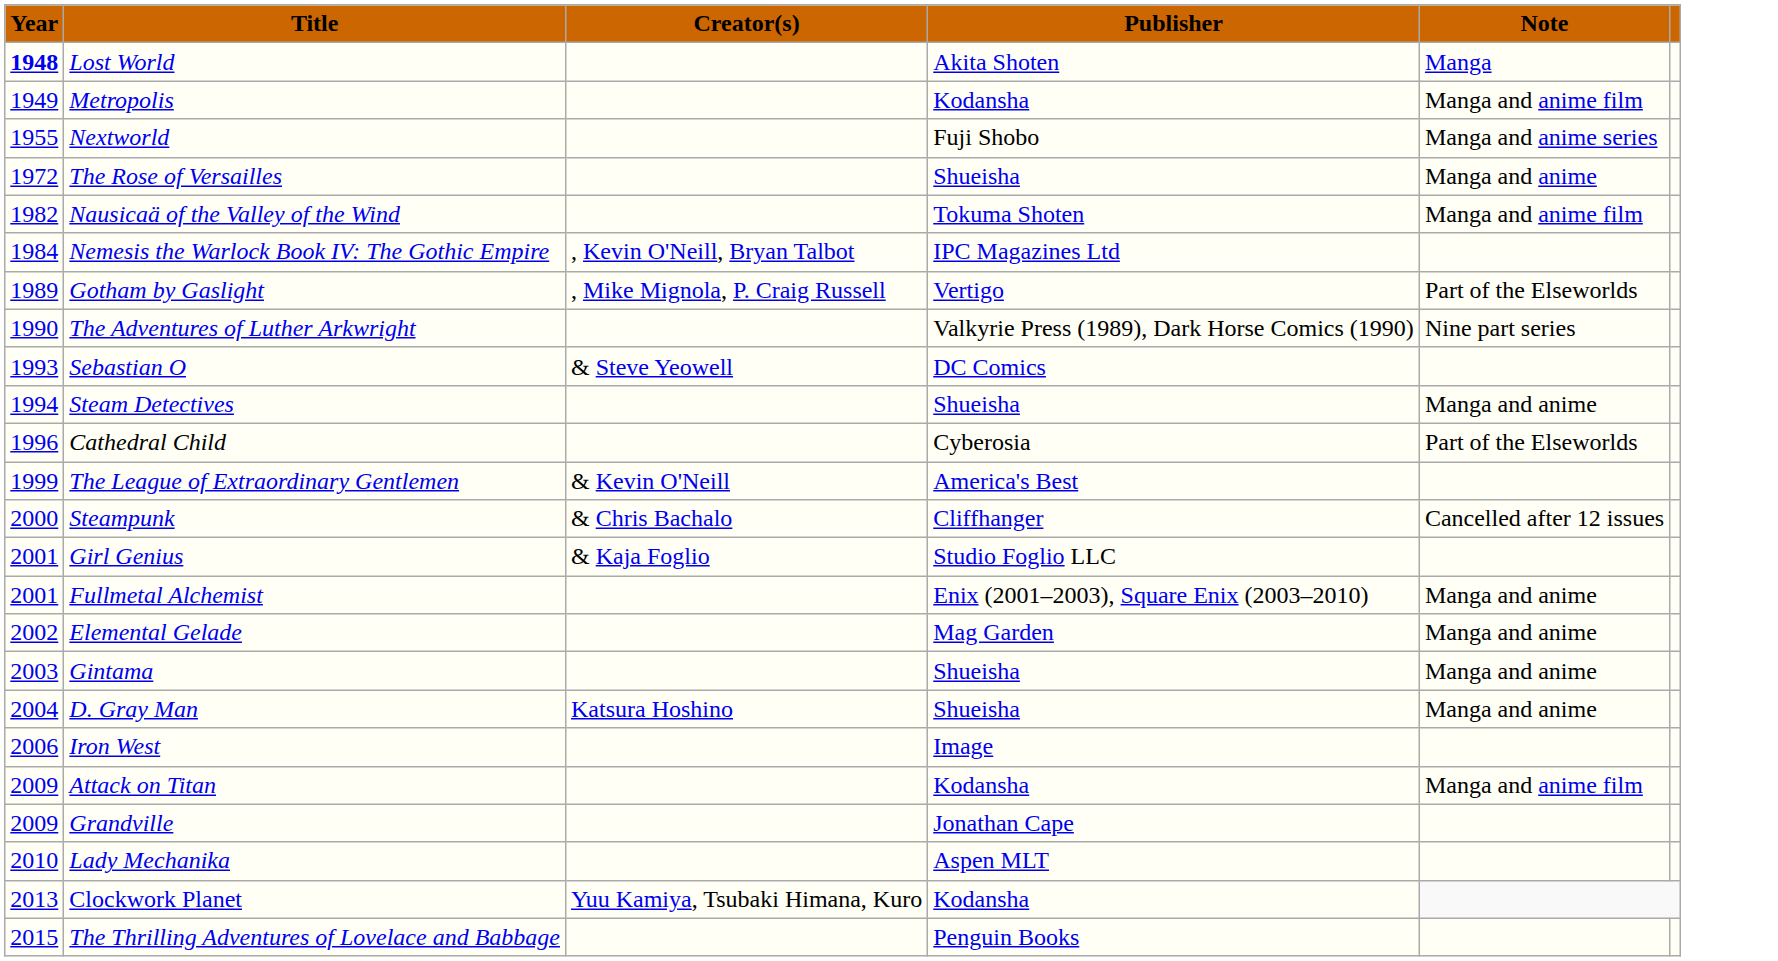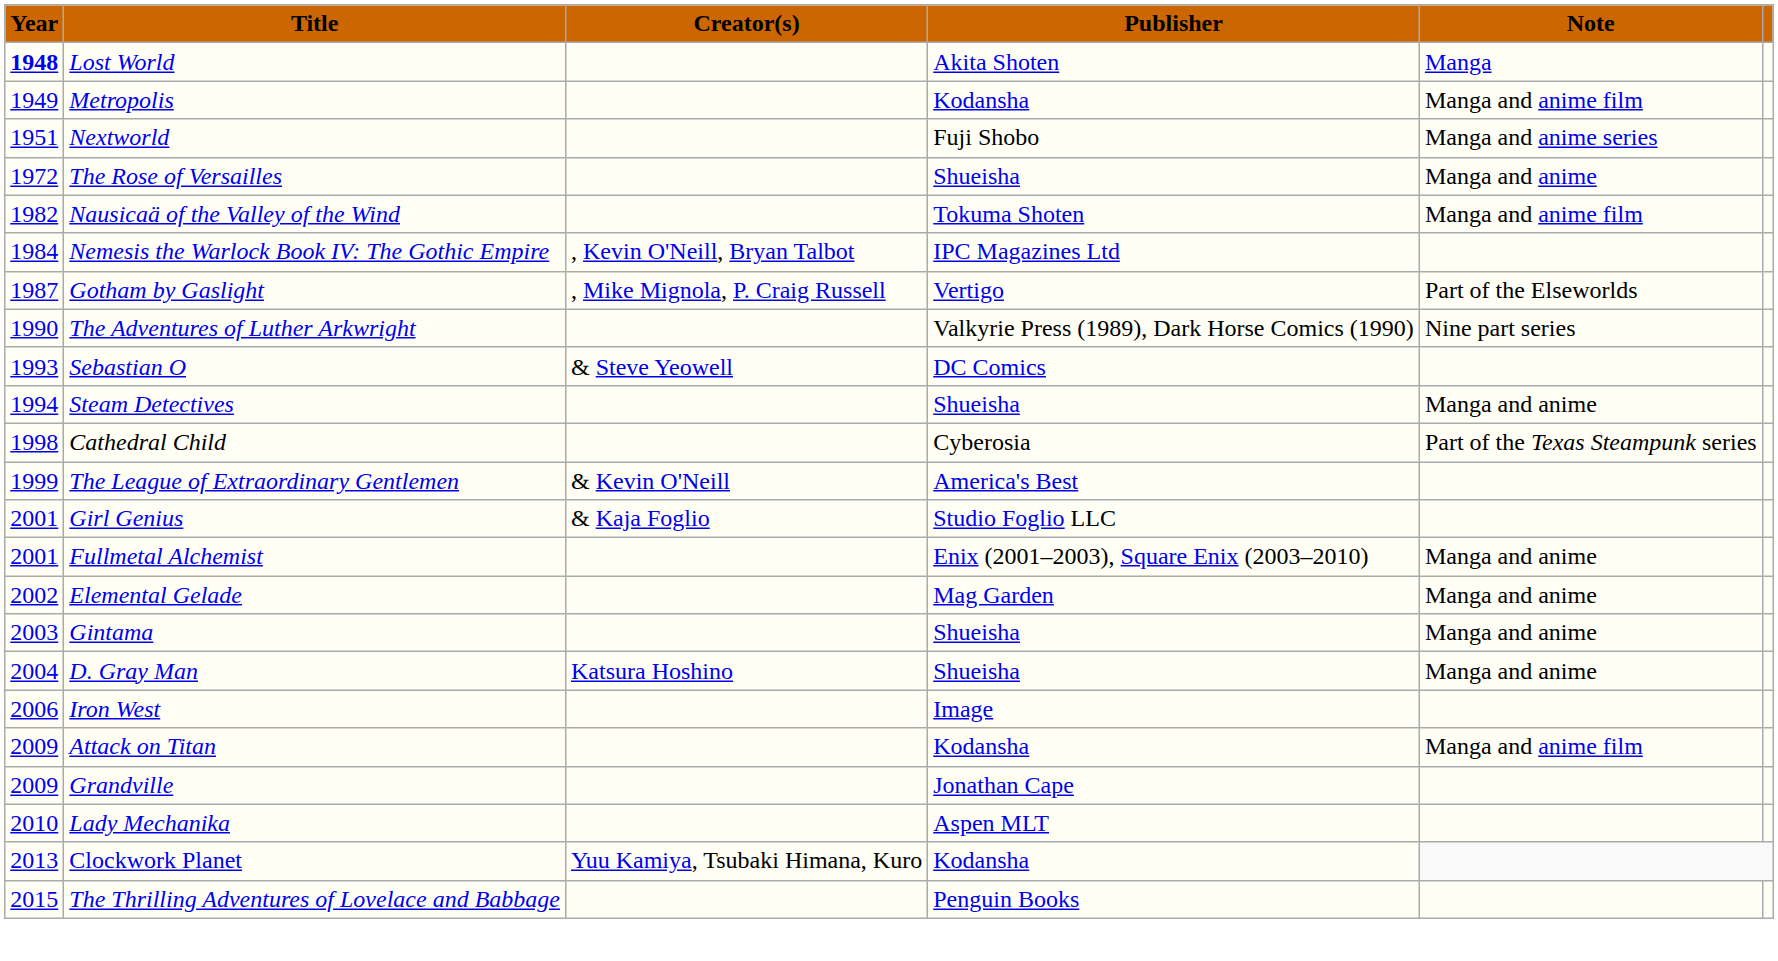(34, 137) 1955 -> (34, 137) 1951
(34, 289) 1989 -> (34, 289) 1987
(34, 442) 1996 -> (34, 442) 1998
(1531, 442) Part of the Elseworlds -> (1591, 442) Part of the Texas Steampunk series
- row: (122, 518)
